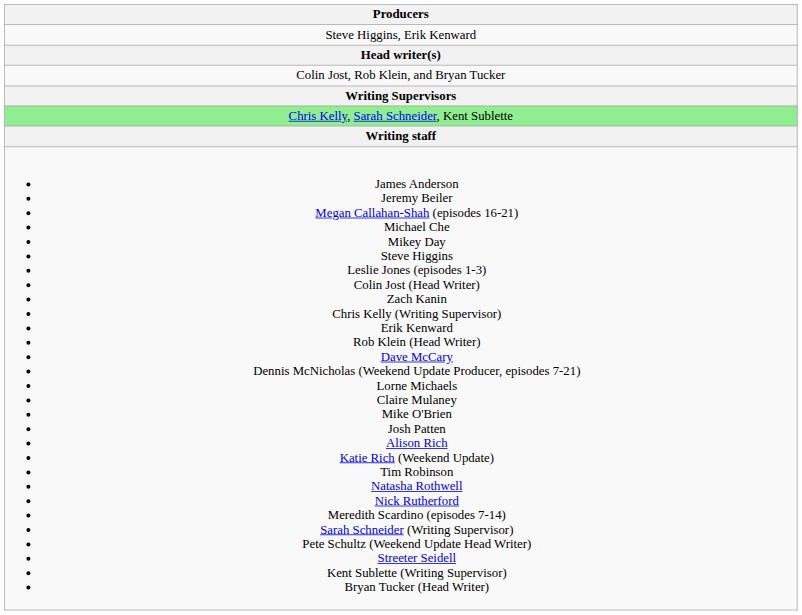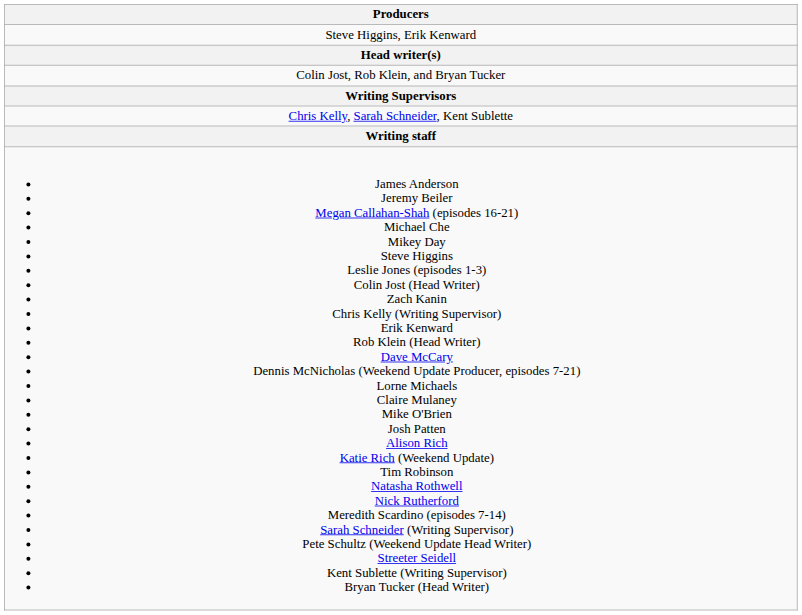(401, 116) lightgreen background -> (401, 116) no background
